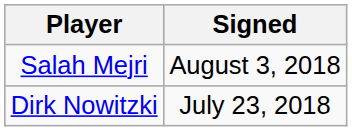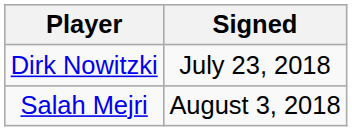rows swapped: (84, 105) <-> (84, 65)
